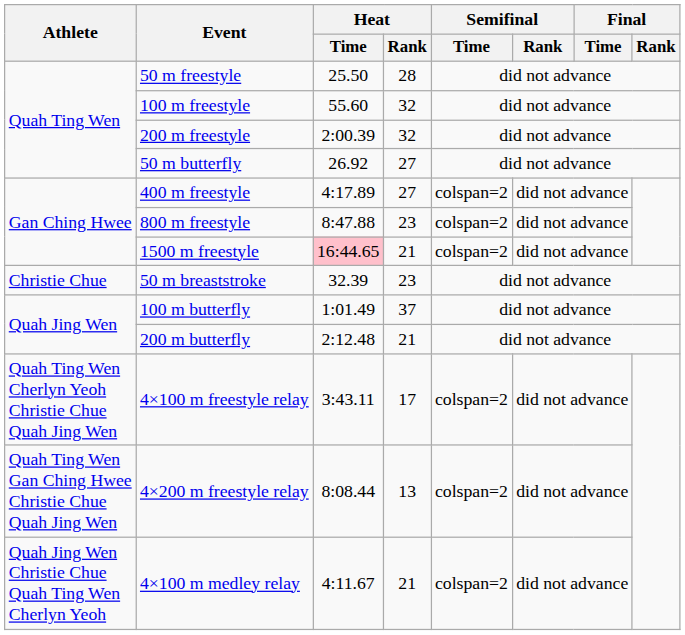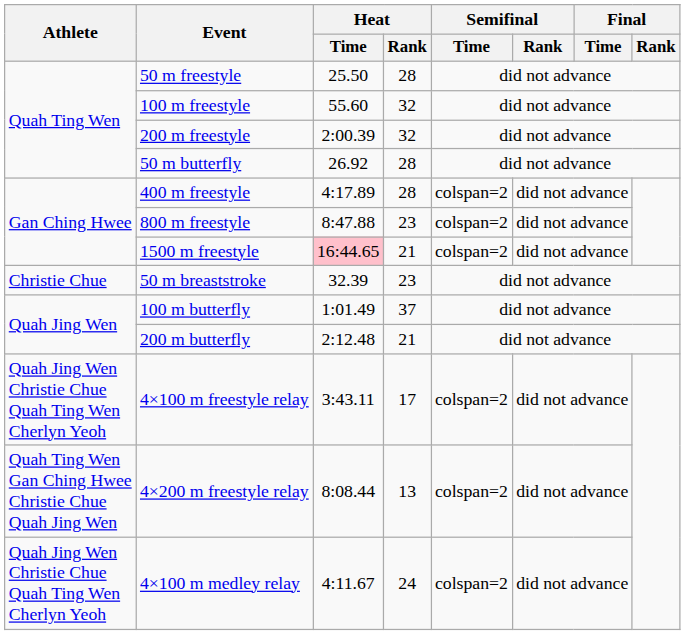(407, 163) 27 -> (407, 163) 28
(407, 193) 27 -> (407, 193) 28
(64, 399) Quah Ting Wen Cherlyn Yeoh Christie Chue Quah Jing Wen -> (64, 399) Quah Jing Wen Christie Chue Quah Ting Wen Cherlyn Yeoh
(407, 583) 21 -> (407, 583) 24
